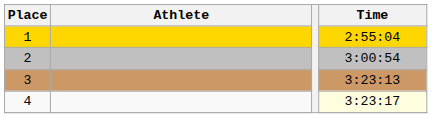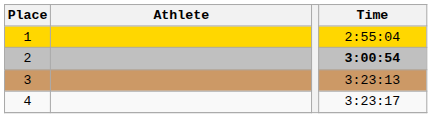(372, 59) normal -> (372, 59) bold
(372, 102) lightyellow background -> (372, 102) no background
